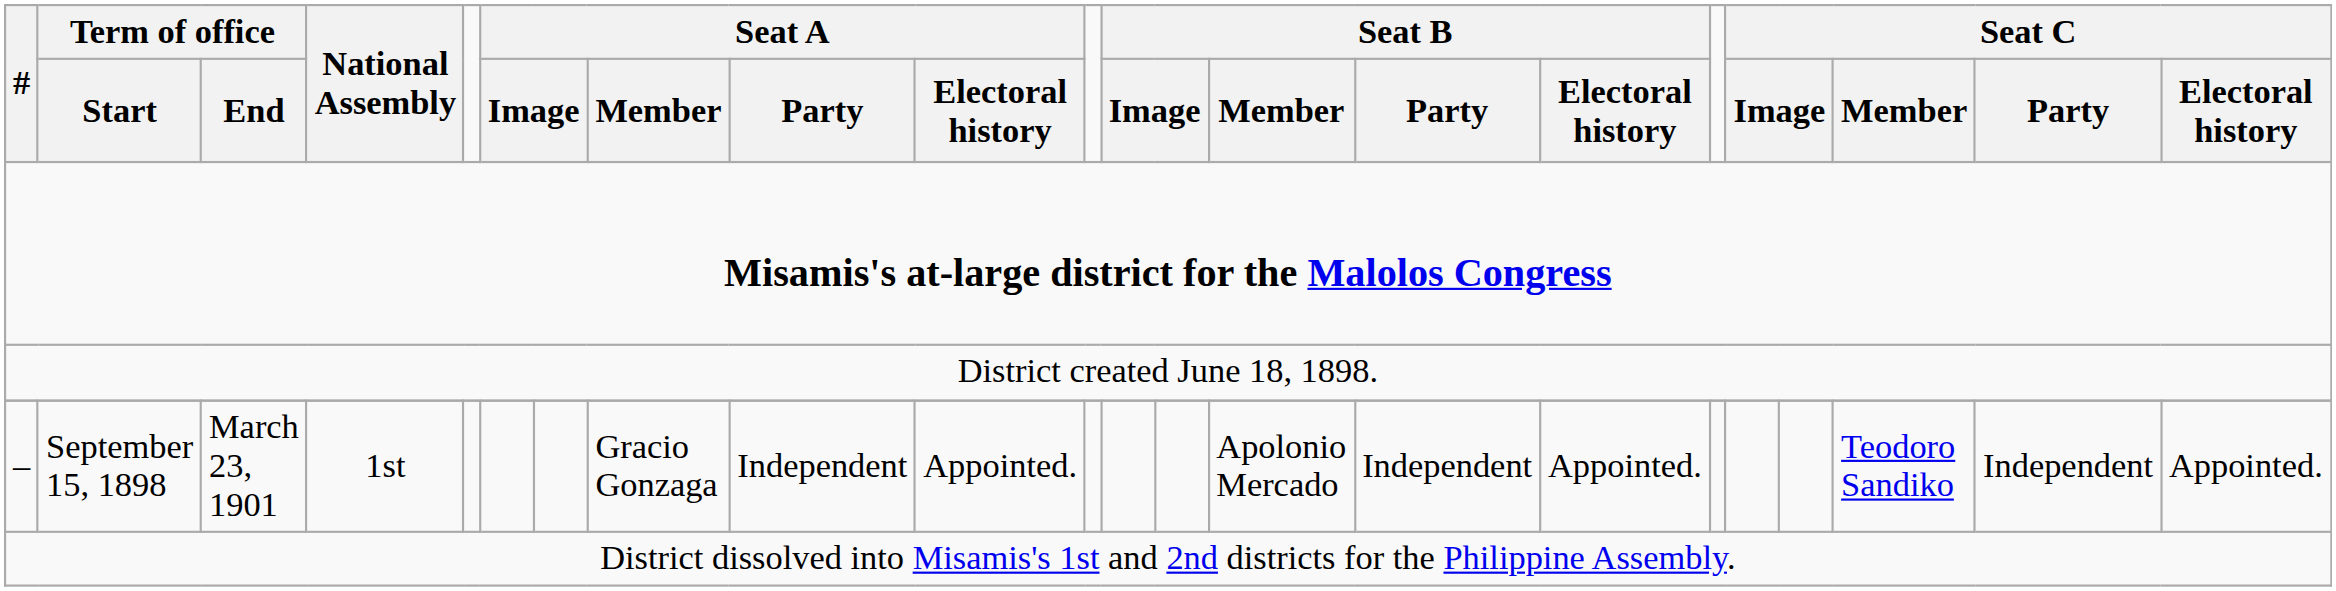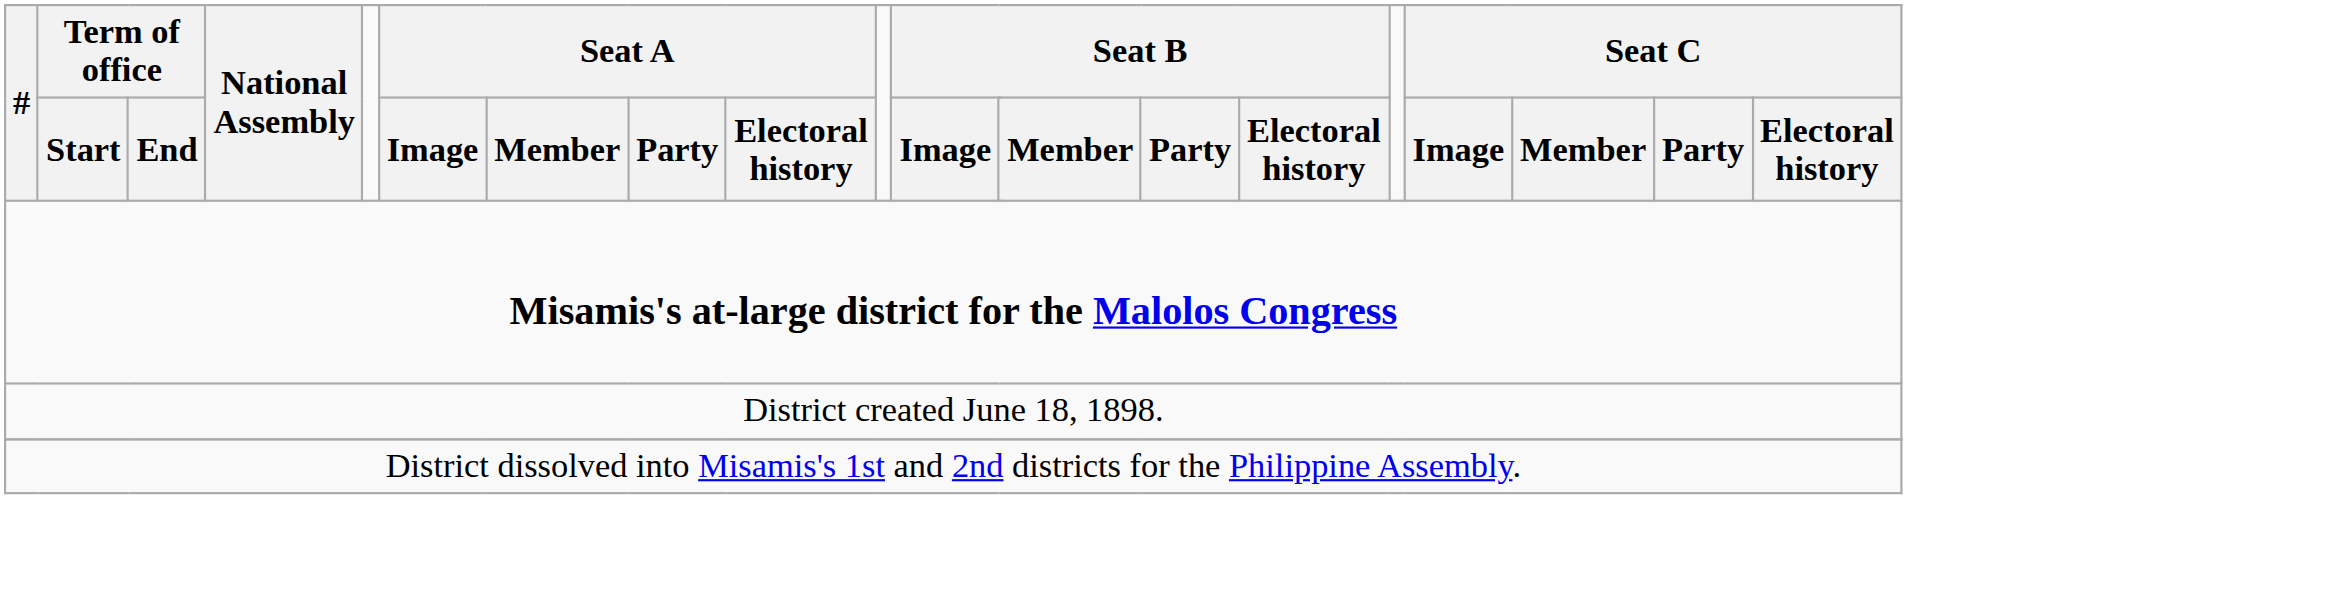- row: (22, 465)
